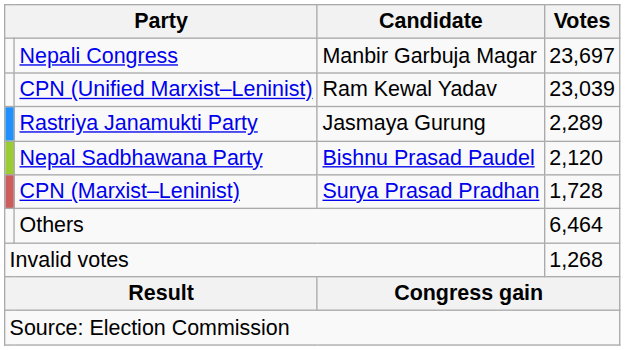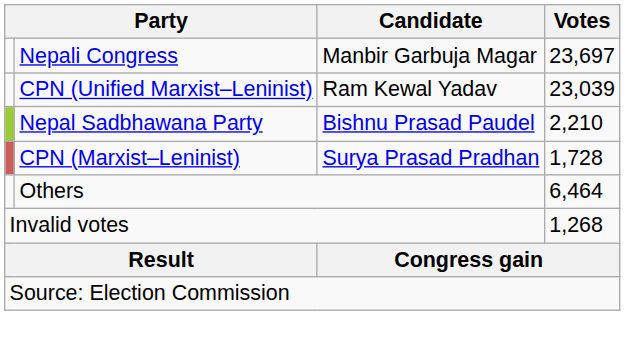- row: (139, 123)
(576, 157) 2,120 -> (576, 123) 2,210
